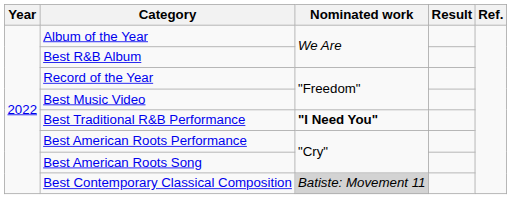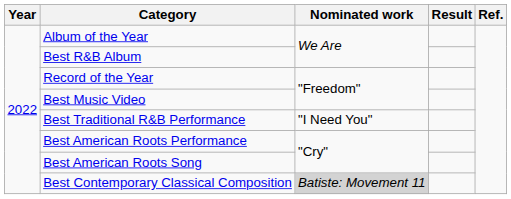(338, 120) bold -> (335, 120) normal
